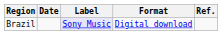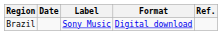(87, 24) lavender background -> (87, 24) no background
